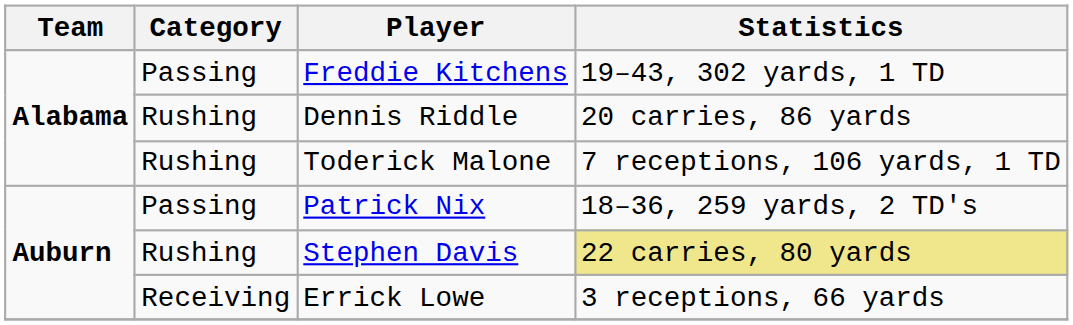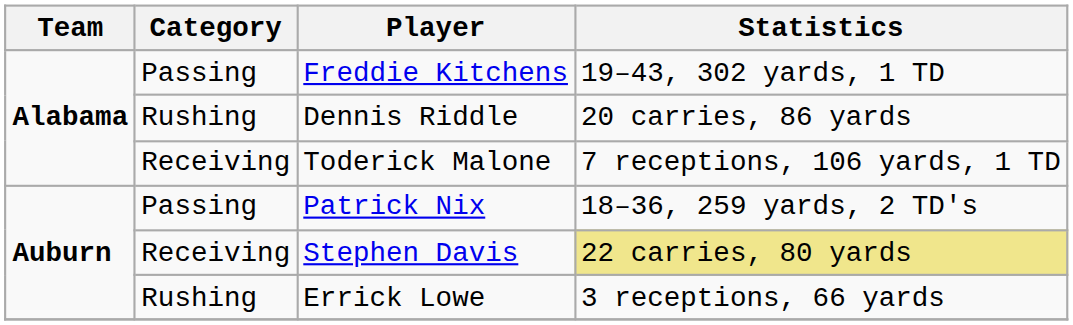(199, 163) Rushing -> (216, 163) Receiving
(199, 253) Rushing -> (216, 253) Receiving
(216, 298) Receiving -> (199, 298) Rushing
